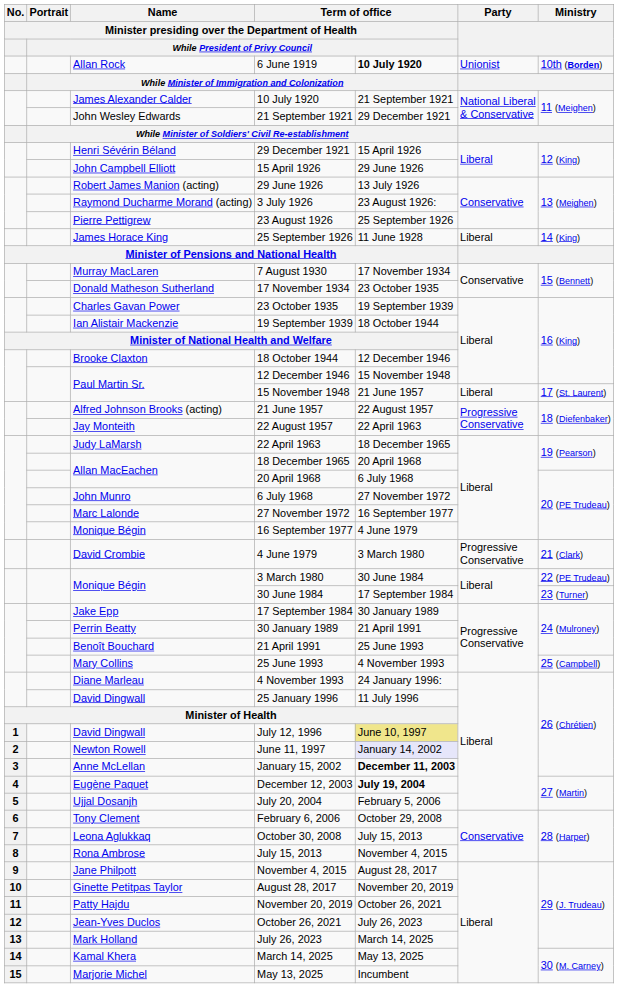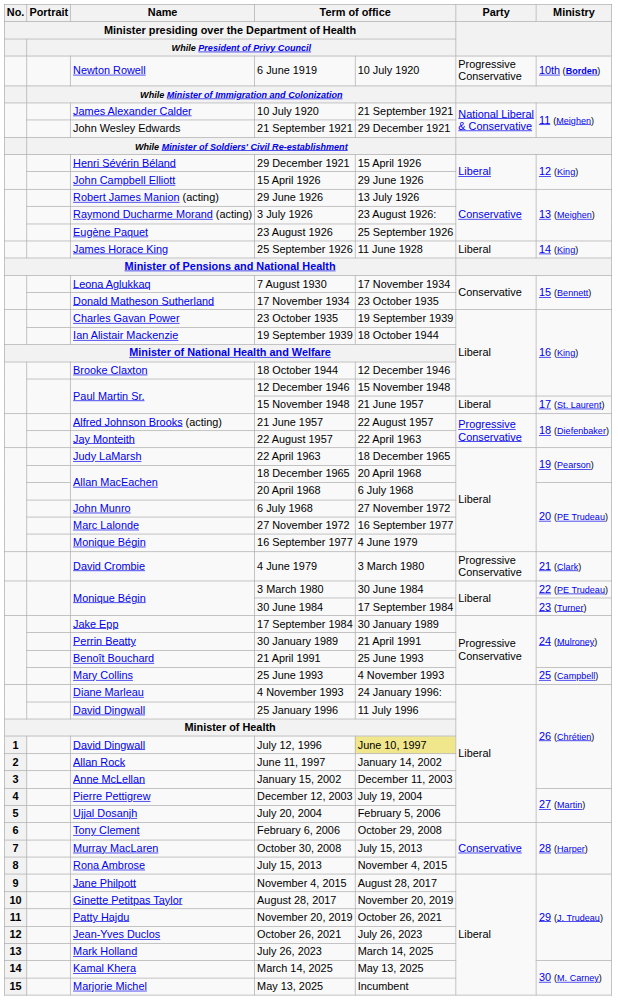(99, 64) Allan Rock -> (109, 71) Newton Rowell
(390, 64) bold -> (389, 71) normal
(480, 64) Unionist -> (490, 71) Progressive Conservative
(112, 220) Pierre Pettigrew -> (111, 232) Eugène Paquet
(116, 271) Murray MacLaren -> (112, 284) Leona Aglukkaq
(109, 750) Newton Rowell -> (99, 762) Allan Rock
(400, 750) lavender background -> (400, 762) no background
(406, 767) bold -> (405, 779) normal
(111, 784) Eugène Paquet -> (112, 796) Pierre Pettigrew
(391, 784) bold -> (390, 796) normal
(112, 836) Leona Aglukkaq -> (116, 848) Murray MacLaren
